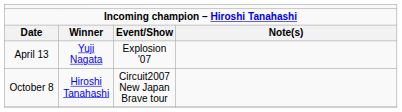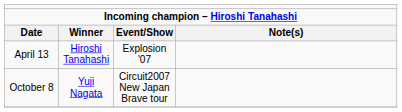(86, 54) Yuji Nagata -> (86, 54) Hiroshi Tanahashi
(86, 87) Hiroshi Tanahashi -> (86, 87) Yuji Nagata
